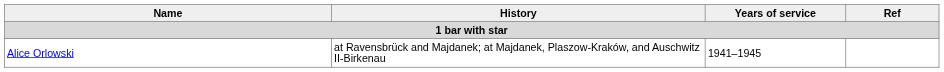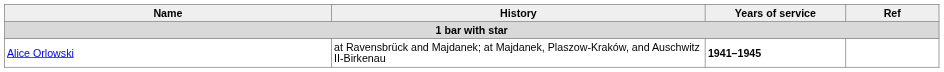(735, 53) normal -> (735, 53) bold
